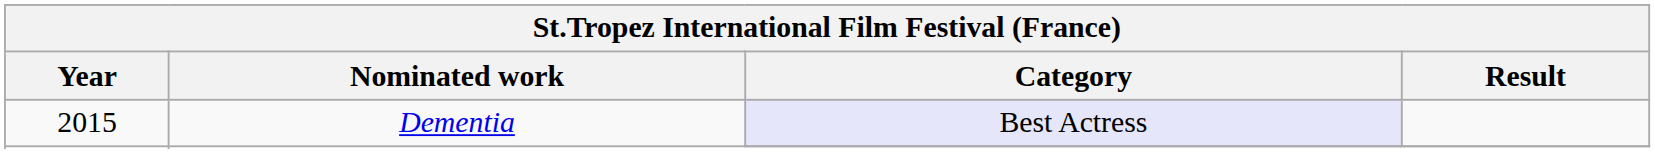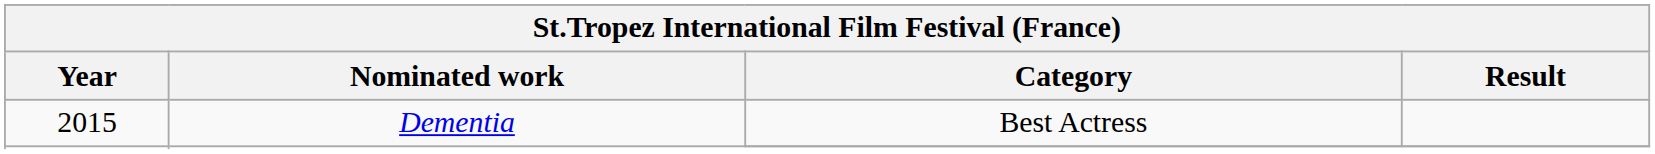(1073, 122) lavender background -> (1073, 122) no background
